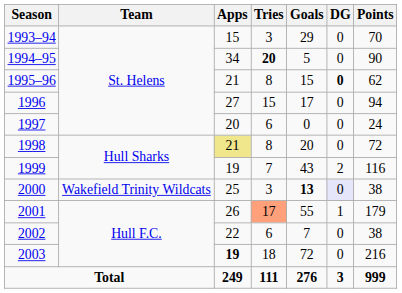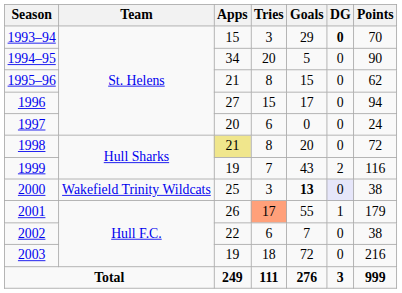(340, 37) normal -> (340, 37) bold
(269, 59) bold -> (269, 59) normal
(340, 80) bold -> (340, 80) normal
(232, 255) bold -> (232, 255) normal
